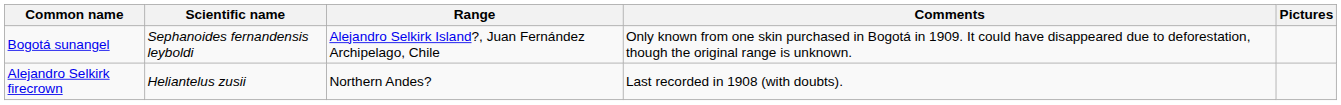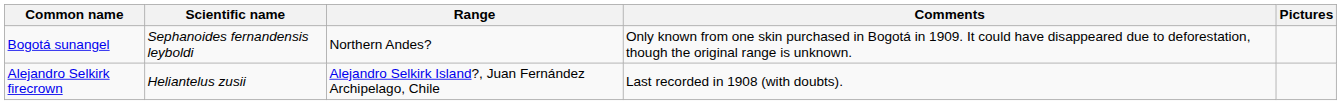(457, 44) Alejandro Selkirk Island?, Juan Fernández Archipelago, Chile -> (380, 44) Northern Andes?
(380, 81) Northern Andes? -> (457, 81) Alejandro Selkirk Island?, Juan Fernández Archipelago, Chile
